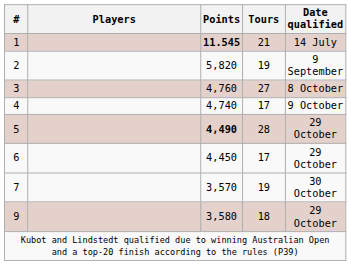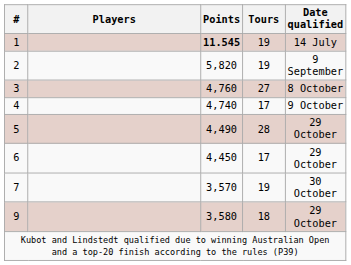(264, 43) 21 -> (264, 43) 19
(222, 129) bold -> (222, 129) normal
